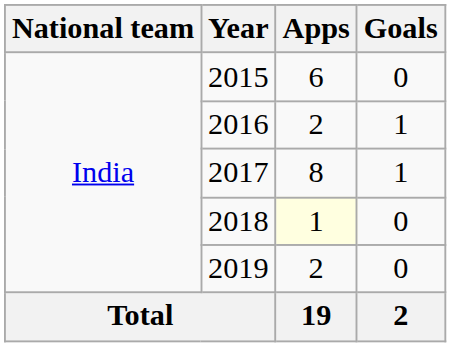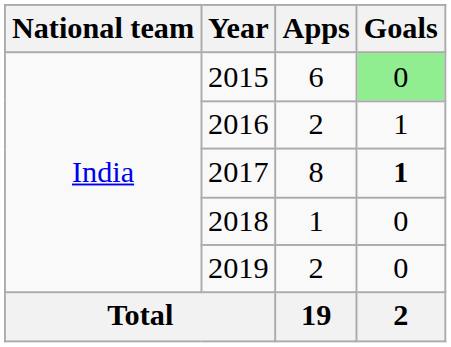(401, 76) no background -> (401, 76) lightgreen background
(401, 172) normal -> (401, 172) bold
(316, 220) lightyellow background -> (316, 220) no background
